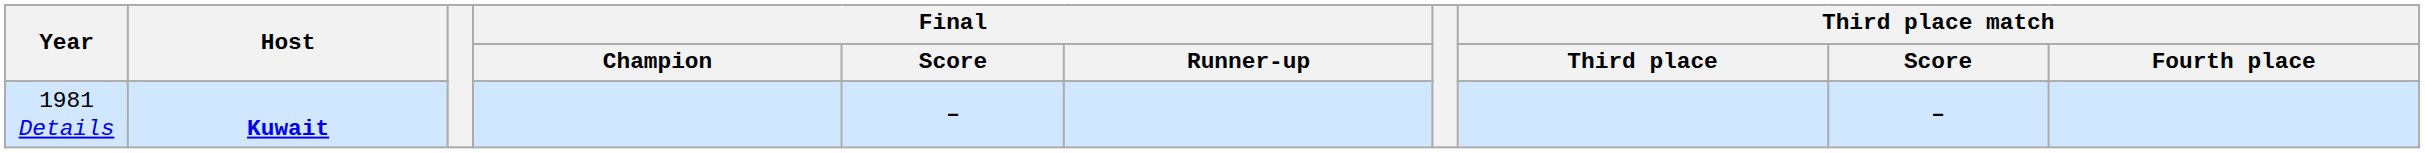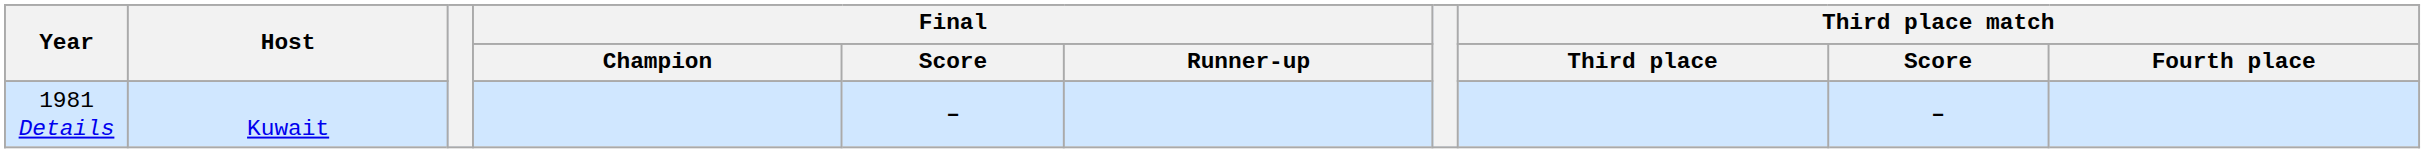(288, 128) bold -> (288, 128) normal
